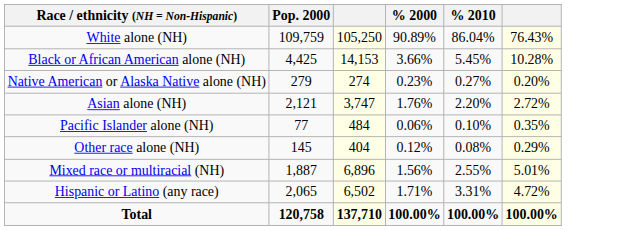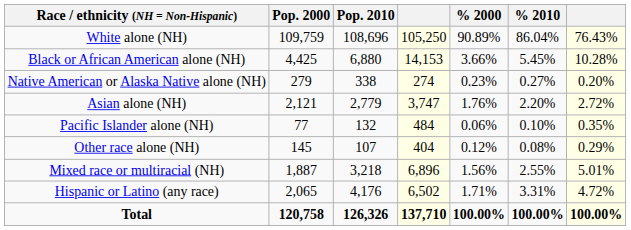+ column: (366, 15)
